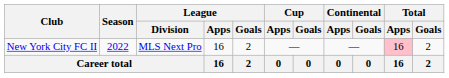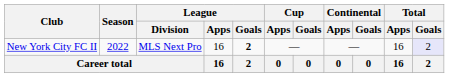(248, 47) normal -> (248, 47) bold
(398, 47) pink background -> (398, 47) no background
(428, 47) no background -> (428, 47) lavender background
